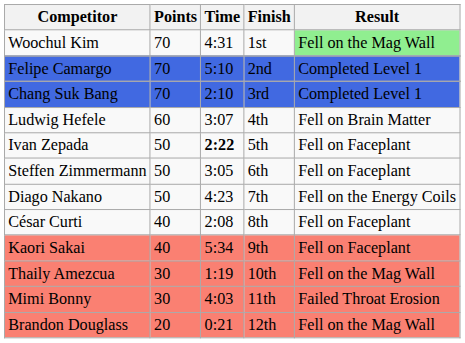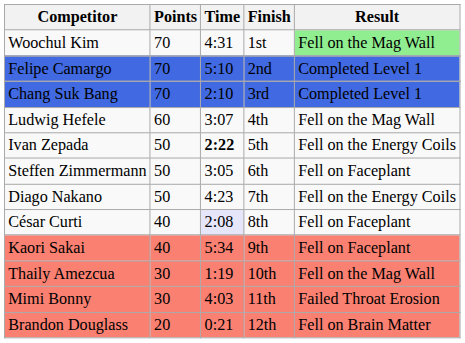(364, 119) Fell on Brain Matter -> (367, 119) Fell on the Mag Wall
(354, 145) Fell on Faceplant -> (377, 145) Fell on the Energy Coils
(219, 222) no background -> (219, 222) lavender background
(367, 324) Fell on the Mag Wall -> (364, 324) Fell on Brain Matter
